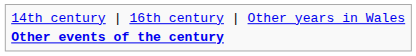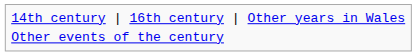(118, 37) bold -> (118, 37) normal
